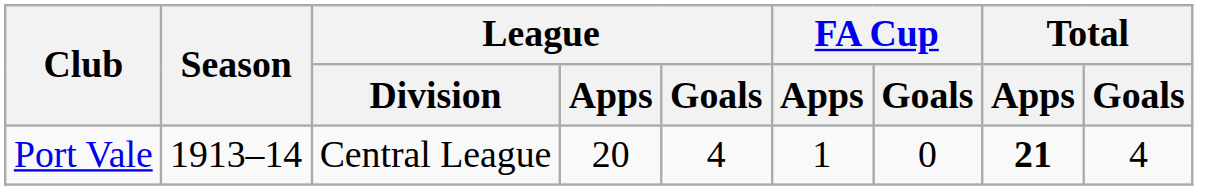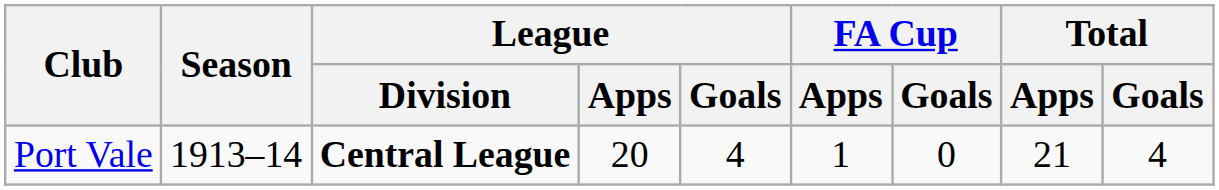(435, 154) normal -> (445, 154) bold
(1033, 154) bold -> (1052, 154) normal
